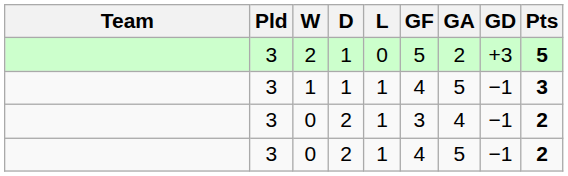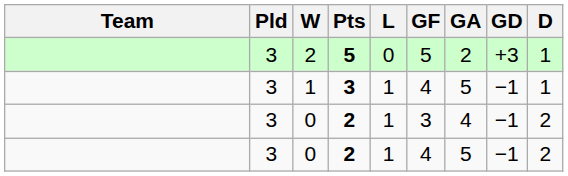columns swapped: (346, 21) <-> (542, 21)
